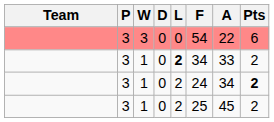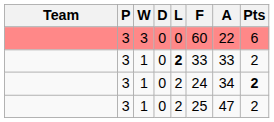(200, 38) 54 -> (200, 38) 60
(200, 60) 34 -> (200, 60) 33
(227, 106) 45 -> (227, 106) 47
